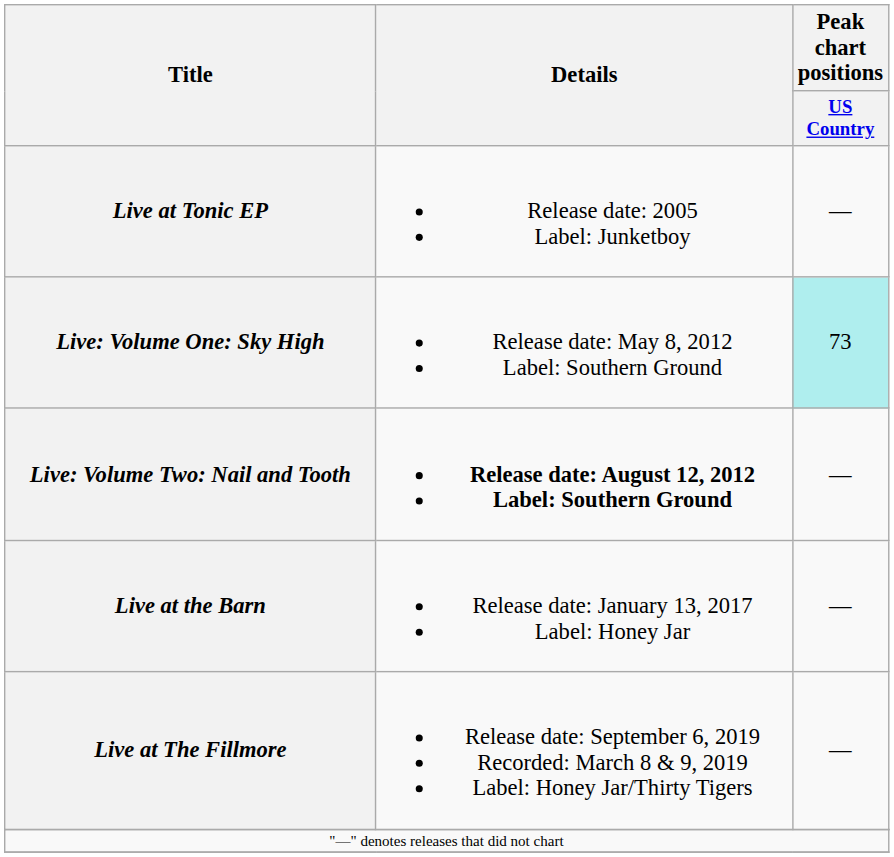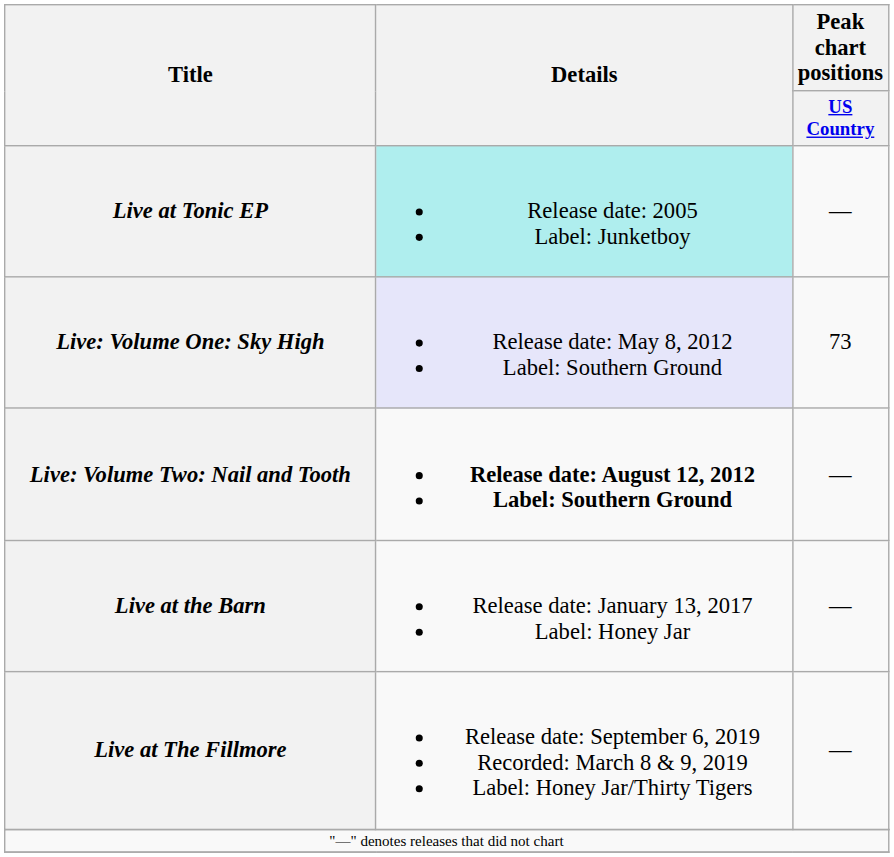(584, 224) no background -> (584, 224) paleturquoise background
(584, 355) no background -> (584, 355) lavender background
(840, 342) paleturquoise background -> (840, 342) no background
